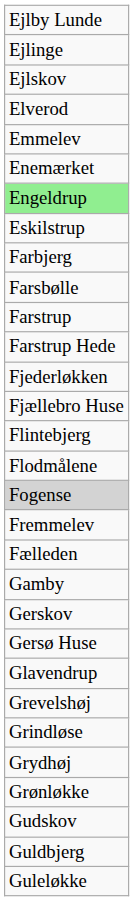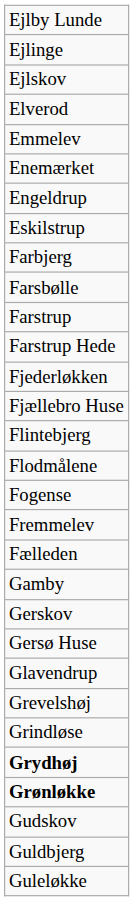(48, 198) lightgreen background -> (48, 198) no background
(40, 495) lightgrey background -> (40, 495) no background
(40, 762) normal -> (43, 762) bold
(49, 791) normal -> (52, 791) bold
